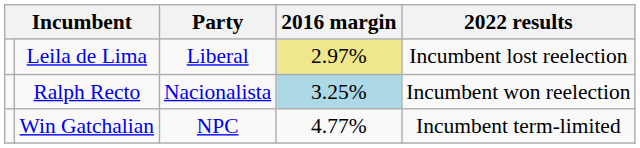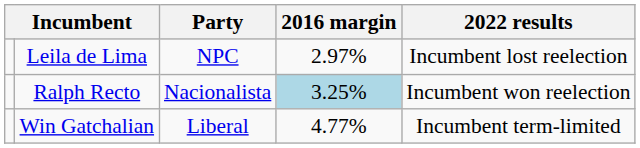(218, 56) Liberal -> (218, 56) NPC
(339, 56) khaki background -> (339, 56) no background
(218, 125) NPC -> (218, 125) Liberal
